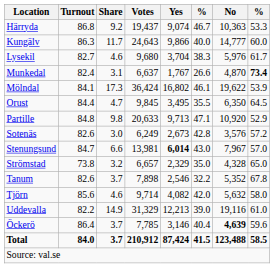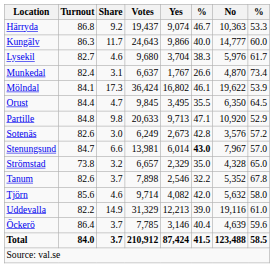(259, 73) bold -> (259, 73) normal
(178, 149) bold -> (178, 149) normal
(202, 149) normal -> (202, 149) bold
(235, 225) bold -> (235, 225) normal
